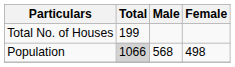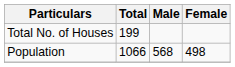(132, 52) lightgrey background -> (132, 52) no background
